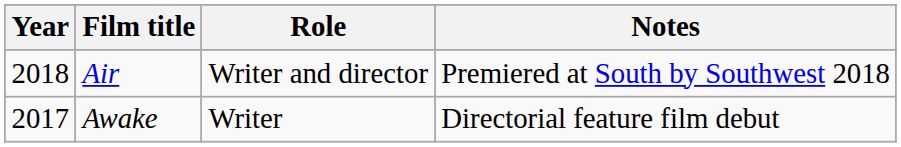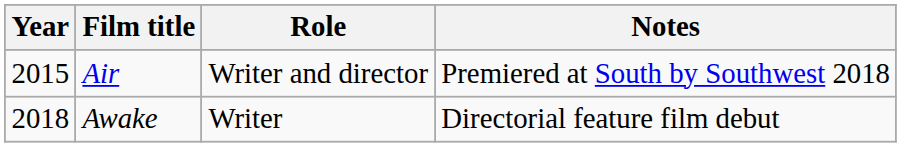(40, 73) 2018 -> (40, 73) 2015
(40, 118) 2017 -> (40, 118) 2018
